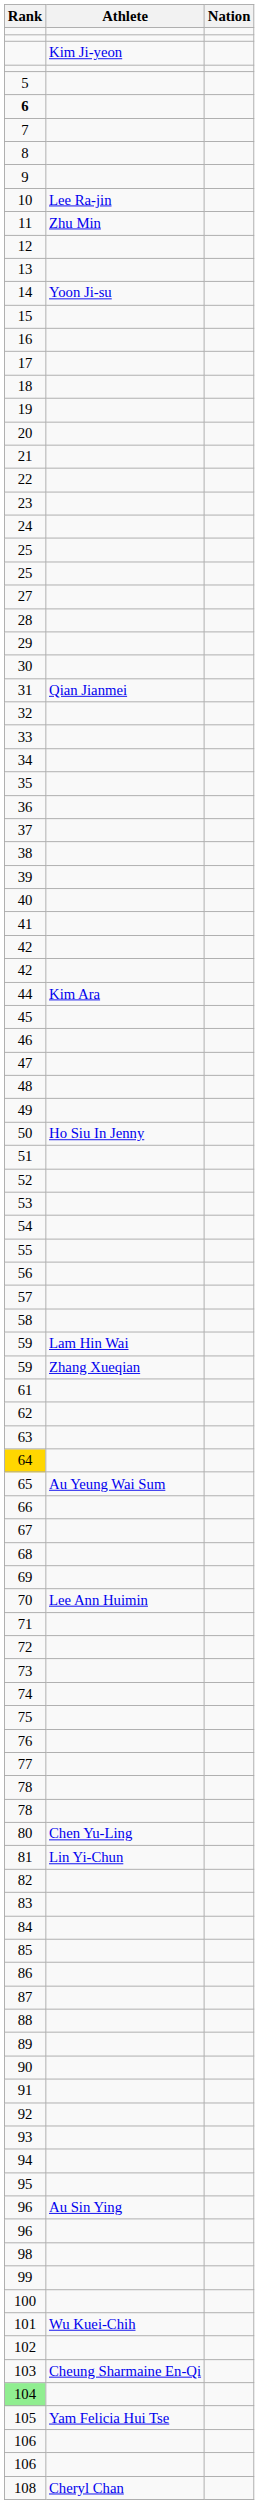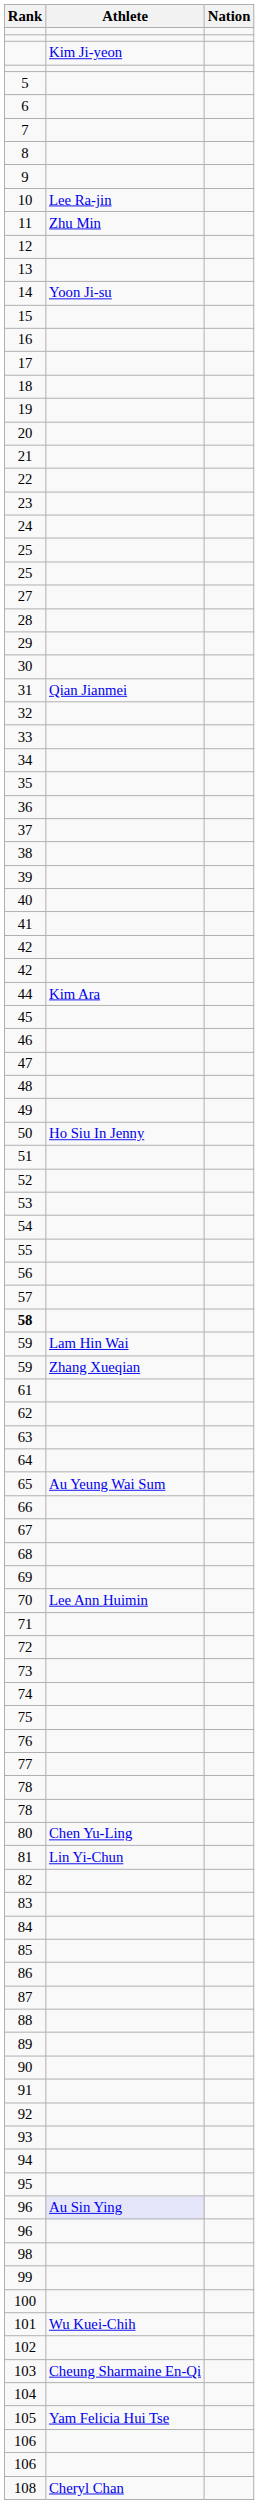(25, 106) bold -> (25, 106) normal
(25, 1320) normal -> (25, 1320) bold
(25, 1460) gold background -> (25, 1460) no background
(86, 2207) no background -> (86, 2207) lavender background
(25, 2394) lightgreen background -> (25, 2394) no background
